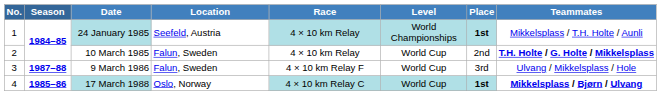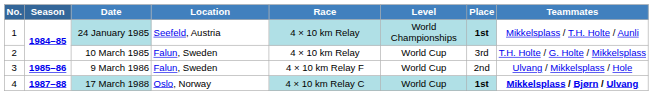(482, 53) 2nd -> (482, 53) 3rd
(576, 53) bold -> (572, 53) normal
(48, 68) 1987–88 -> (48, 68) 1985–86
(482, 68) 3rd -> (482, 68) 2nd
(48, 83) 1985–86 -> (48, 83) 1987–88
